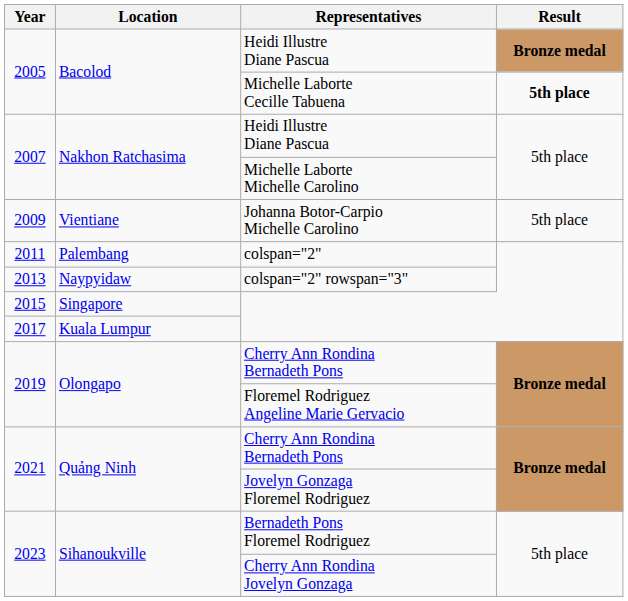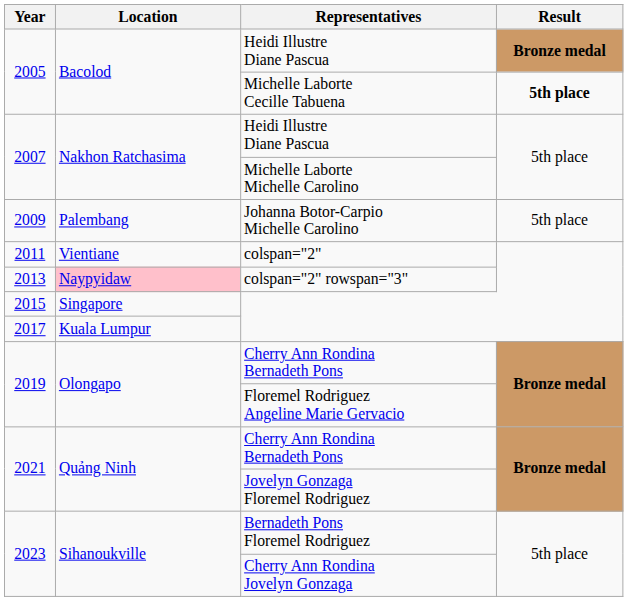(89, 220) Vientiane -> (94, 220) Palembang
(94, 254) Palembang -> (89, 254) Vientiane
(95, 279) no background -> (95, 279) pink background
